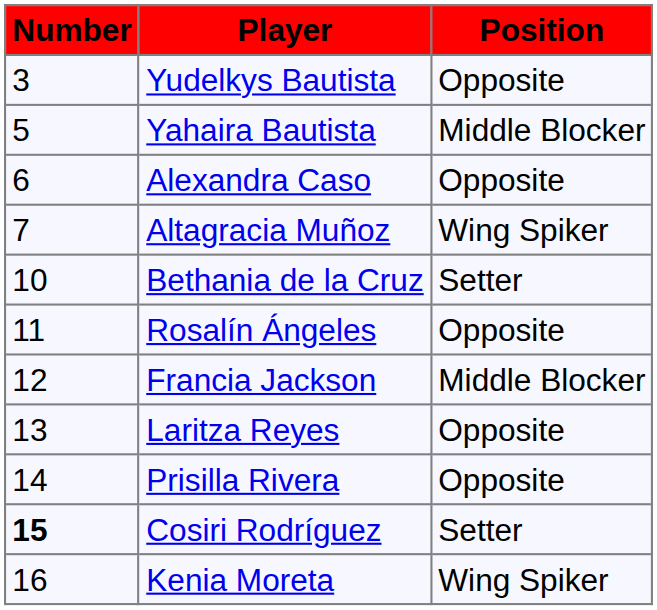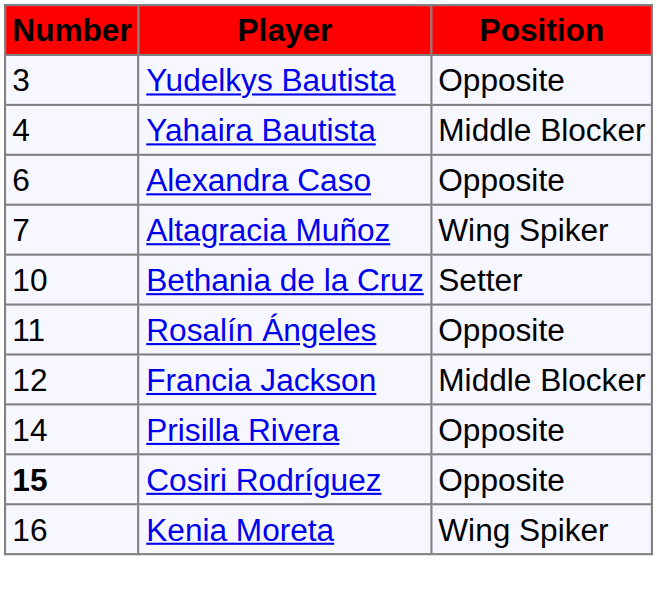(21, 130) 5 -> (21, 130) 4
- row: (243, 429)
(480, 529) Setter -> (502, 479) Opposite
